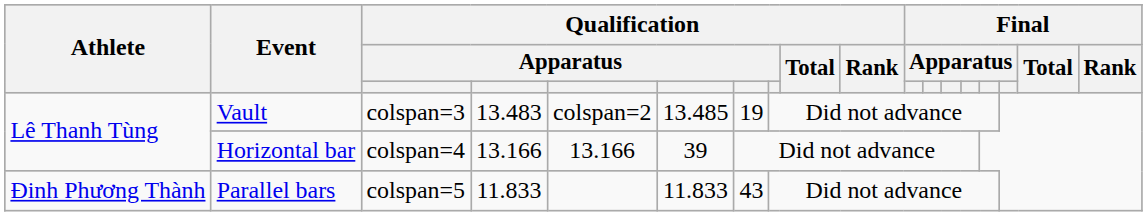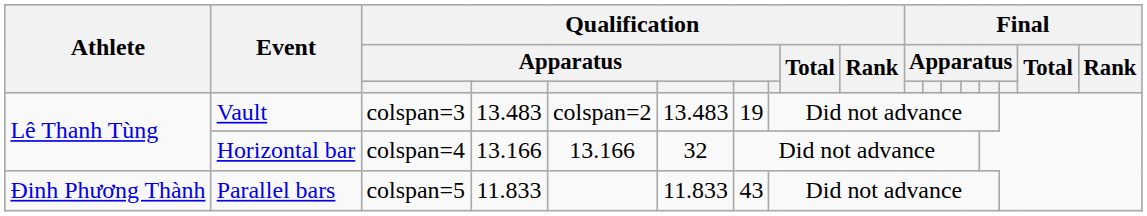(695, 112) 13.485 -> (695, 112) 13.483
(695, 151) 39 -> (695, 151) 32
